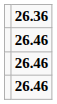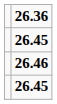(31, 39) 26.46 -> (31, 39) 26.45
(31, 87) 26.46 -> (31, 87) 26.45
